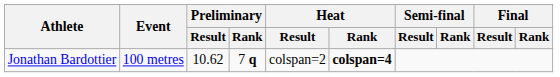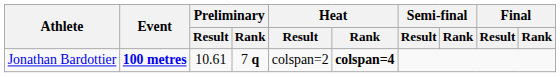(153, 60) normal -> (155, 60) bold
(208, 60) 10.62 -> (211, 60) 10.61
